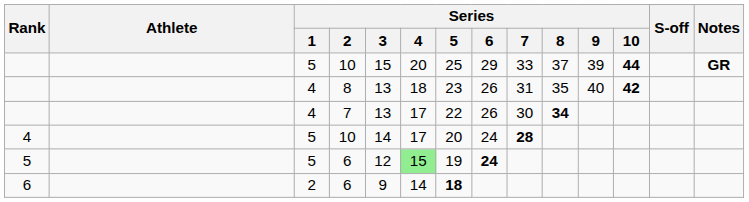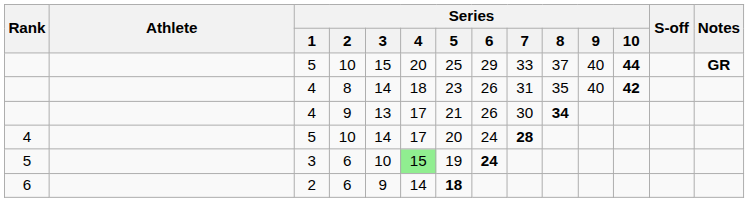(596, 64) 39 -> (596, 64) 40
(383, 88) 13 -> (383, 88) 14
(347, 112) 7 -> (347, 112) 9
(454, 112) 22 -> (454, 112) 21
(312, 161) 5 -> (312, 161) 3
(383, 161) 12 -> (383, 161) 10
